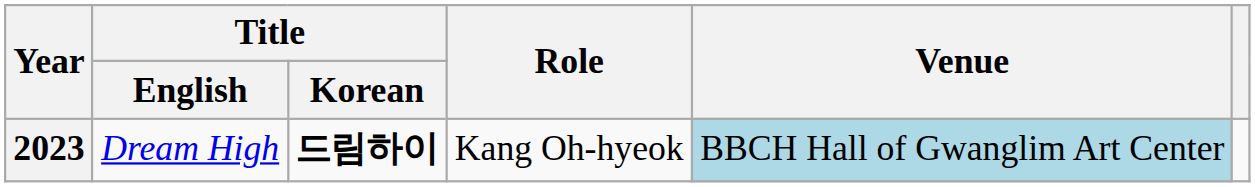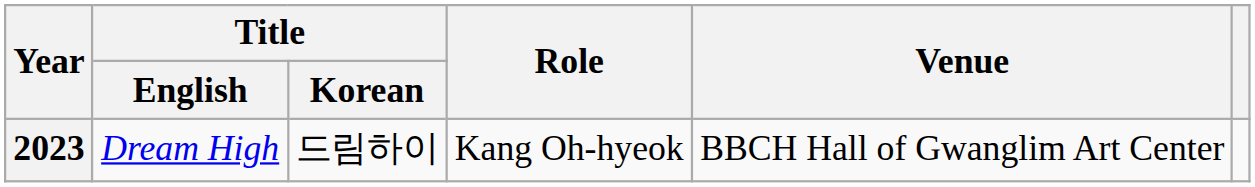(367, 148) bold -> (367, 148) normal
(962, 149) lightblue background -> (962, 149) no background
